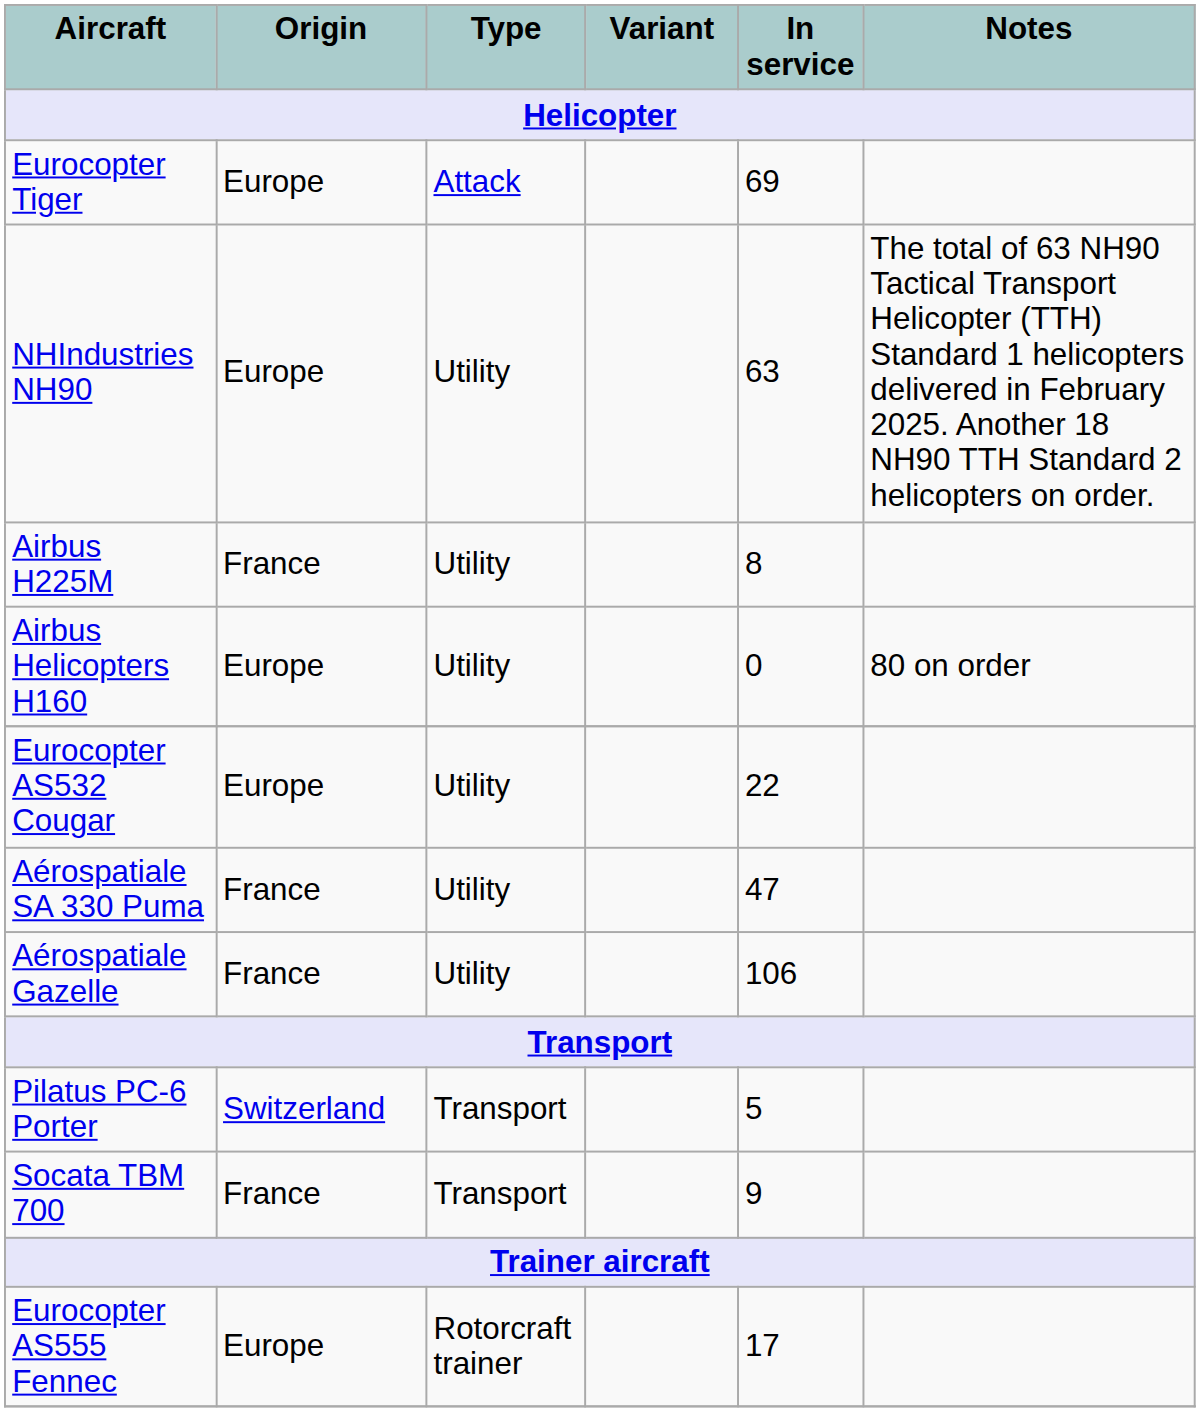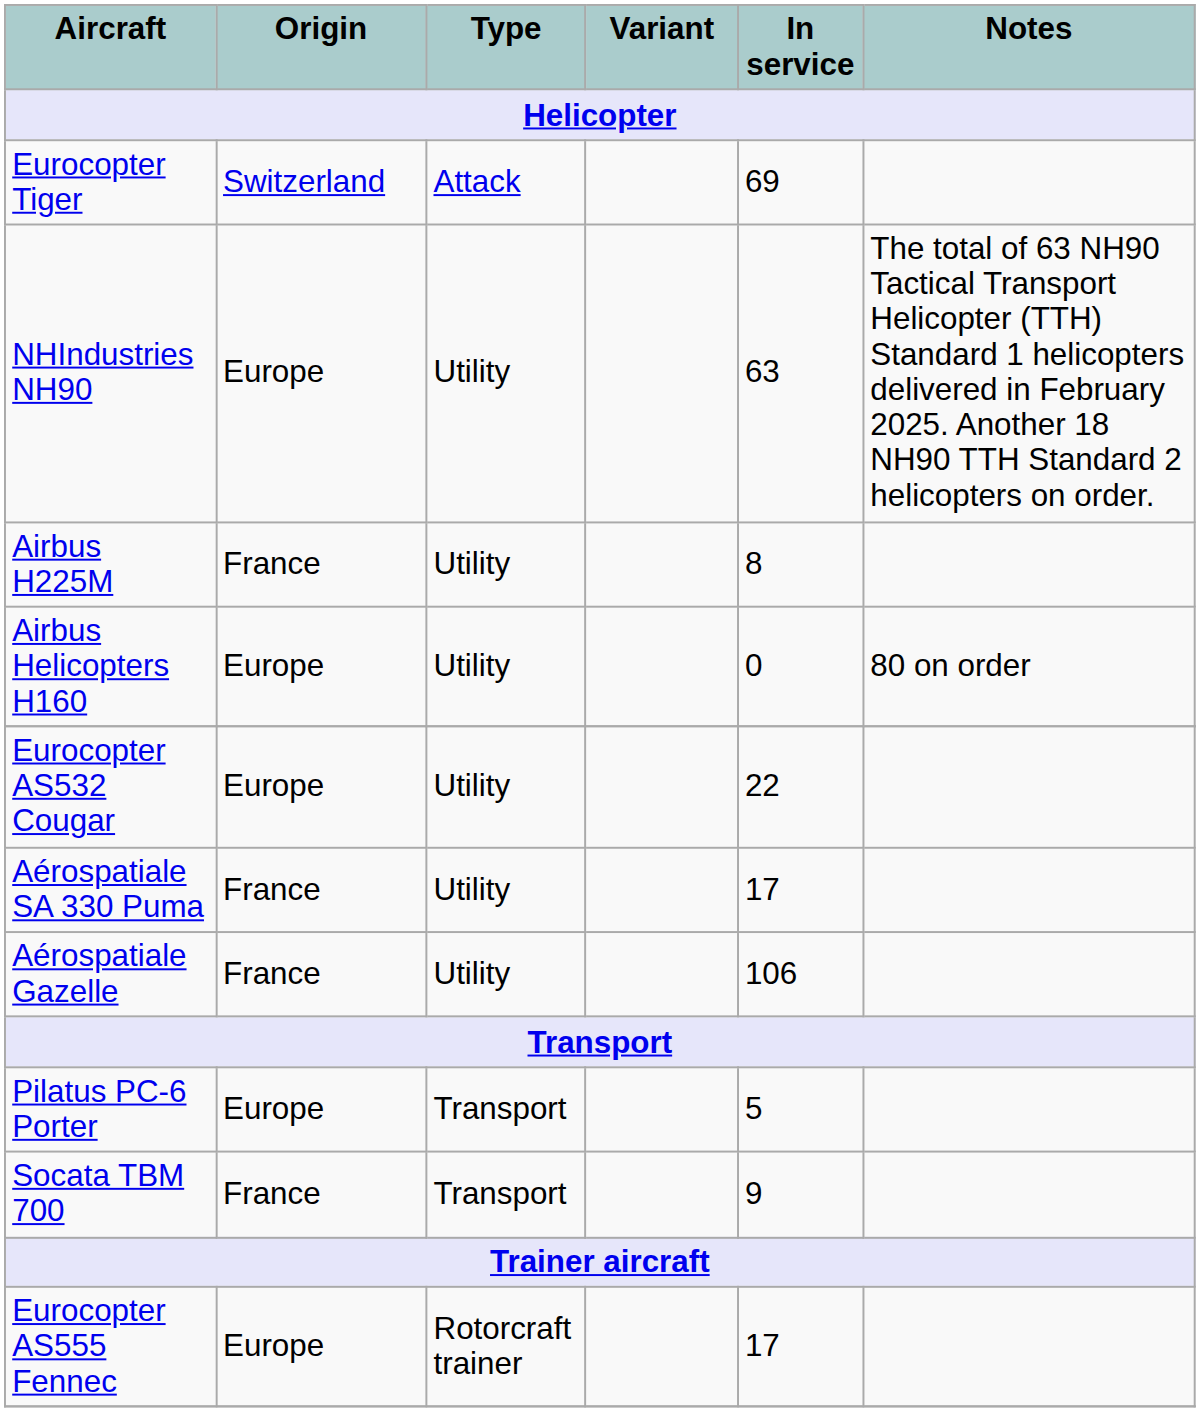(274, 181) Europe -> (304, 181) Switzerland
(762, 889) 47 -> (762, 889) 17
(304, 1108) Switzerland -> (274, 1108) Europe
